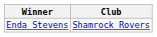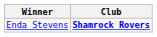(111, 25) normal -> (111, 25) bold
